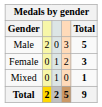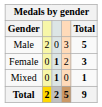(57, 61) normal -> (57, 61) bold
(57, 78) normal -> (57, 78) bold
